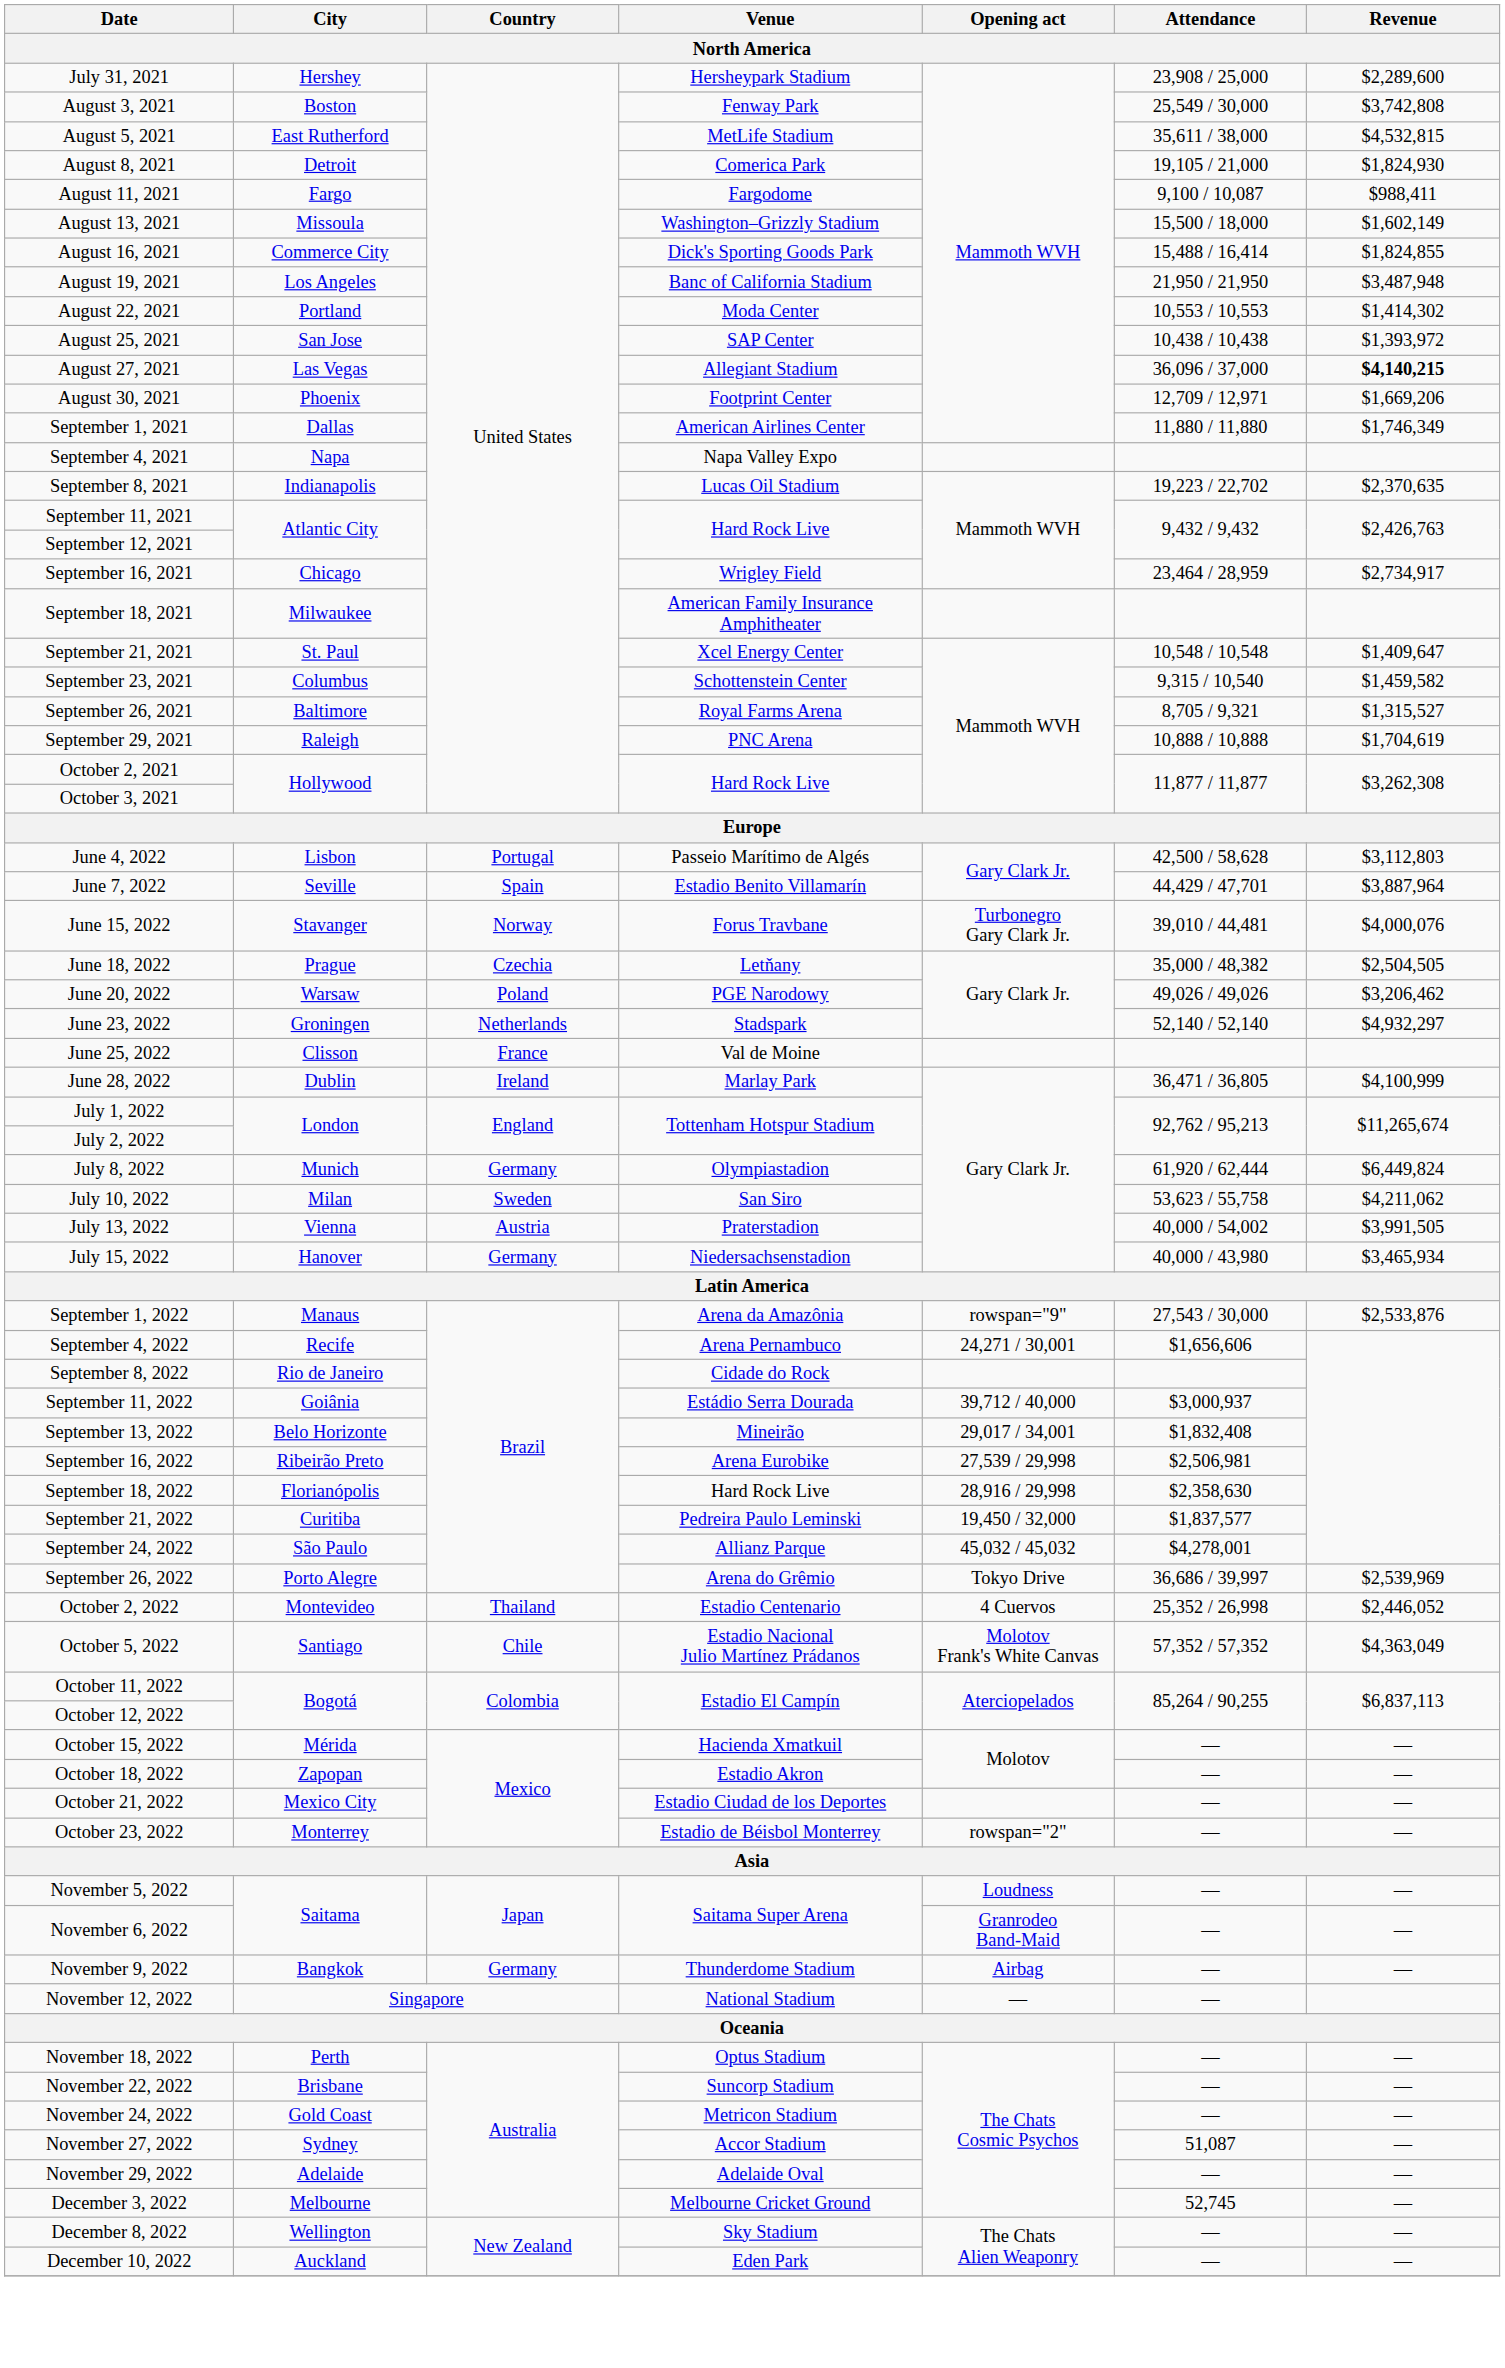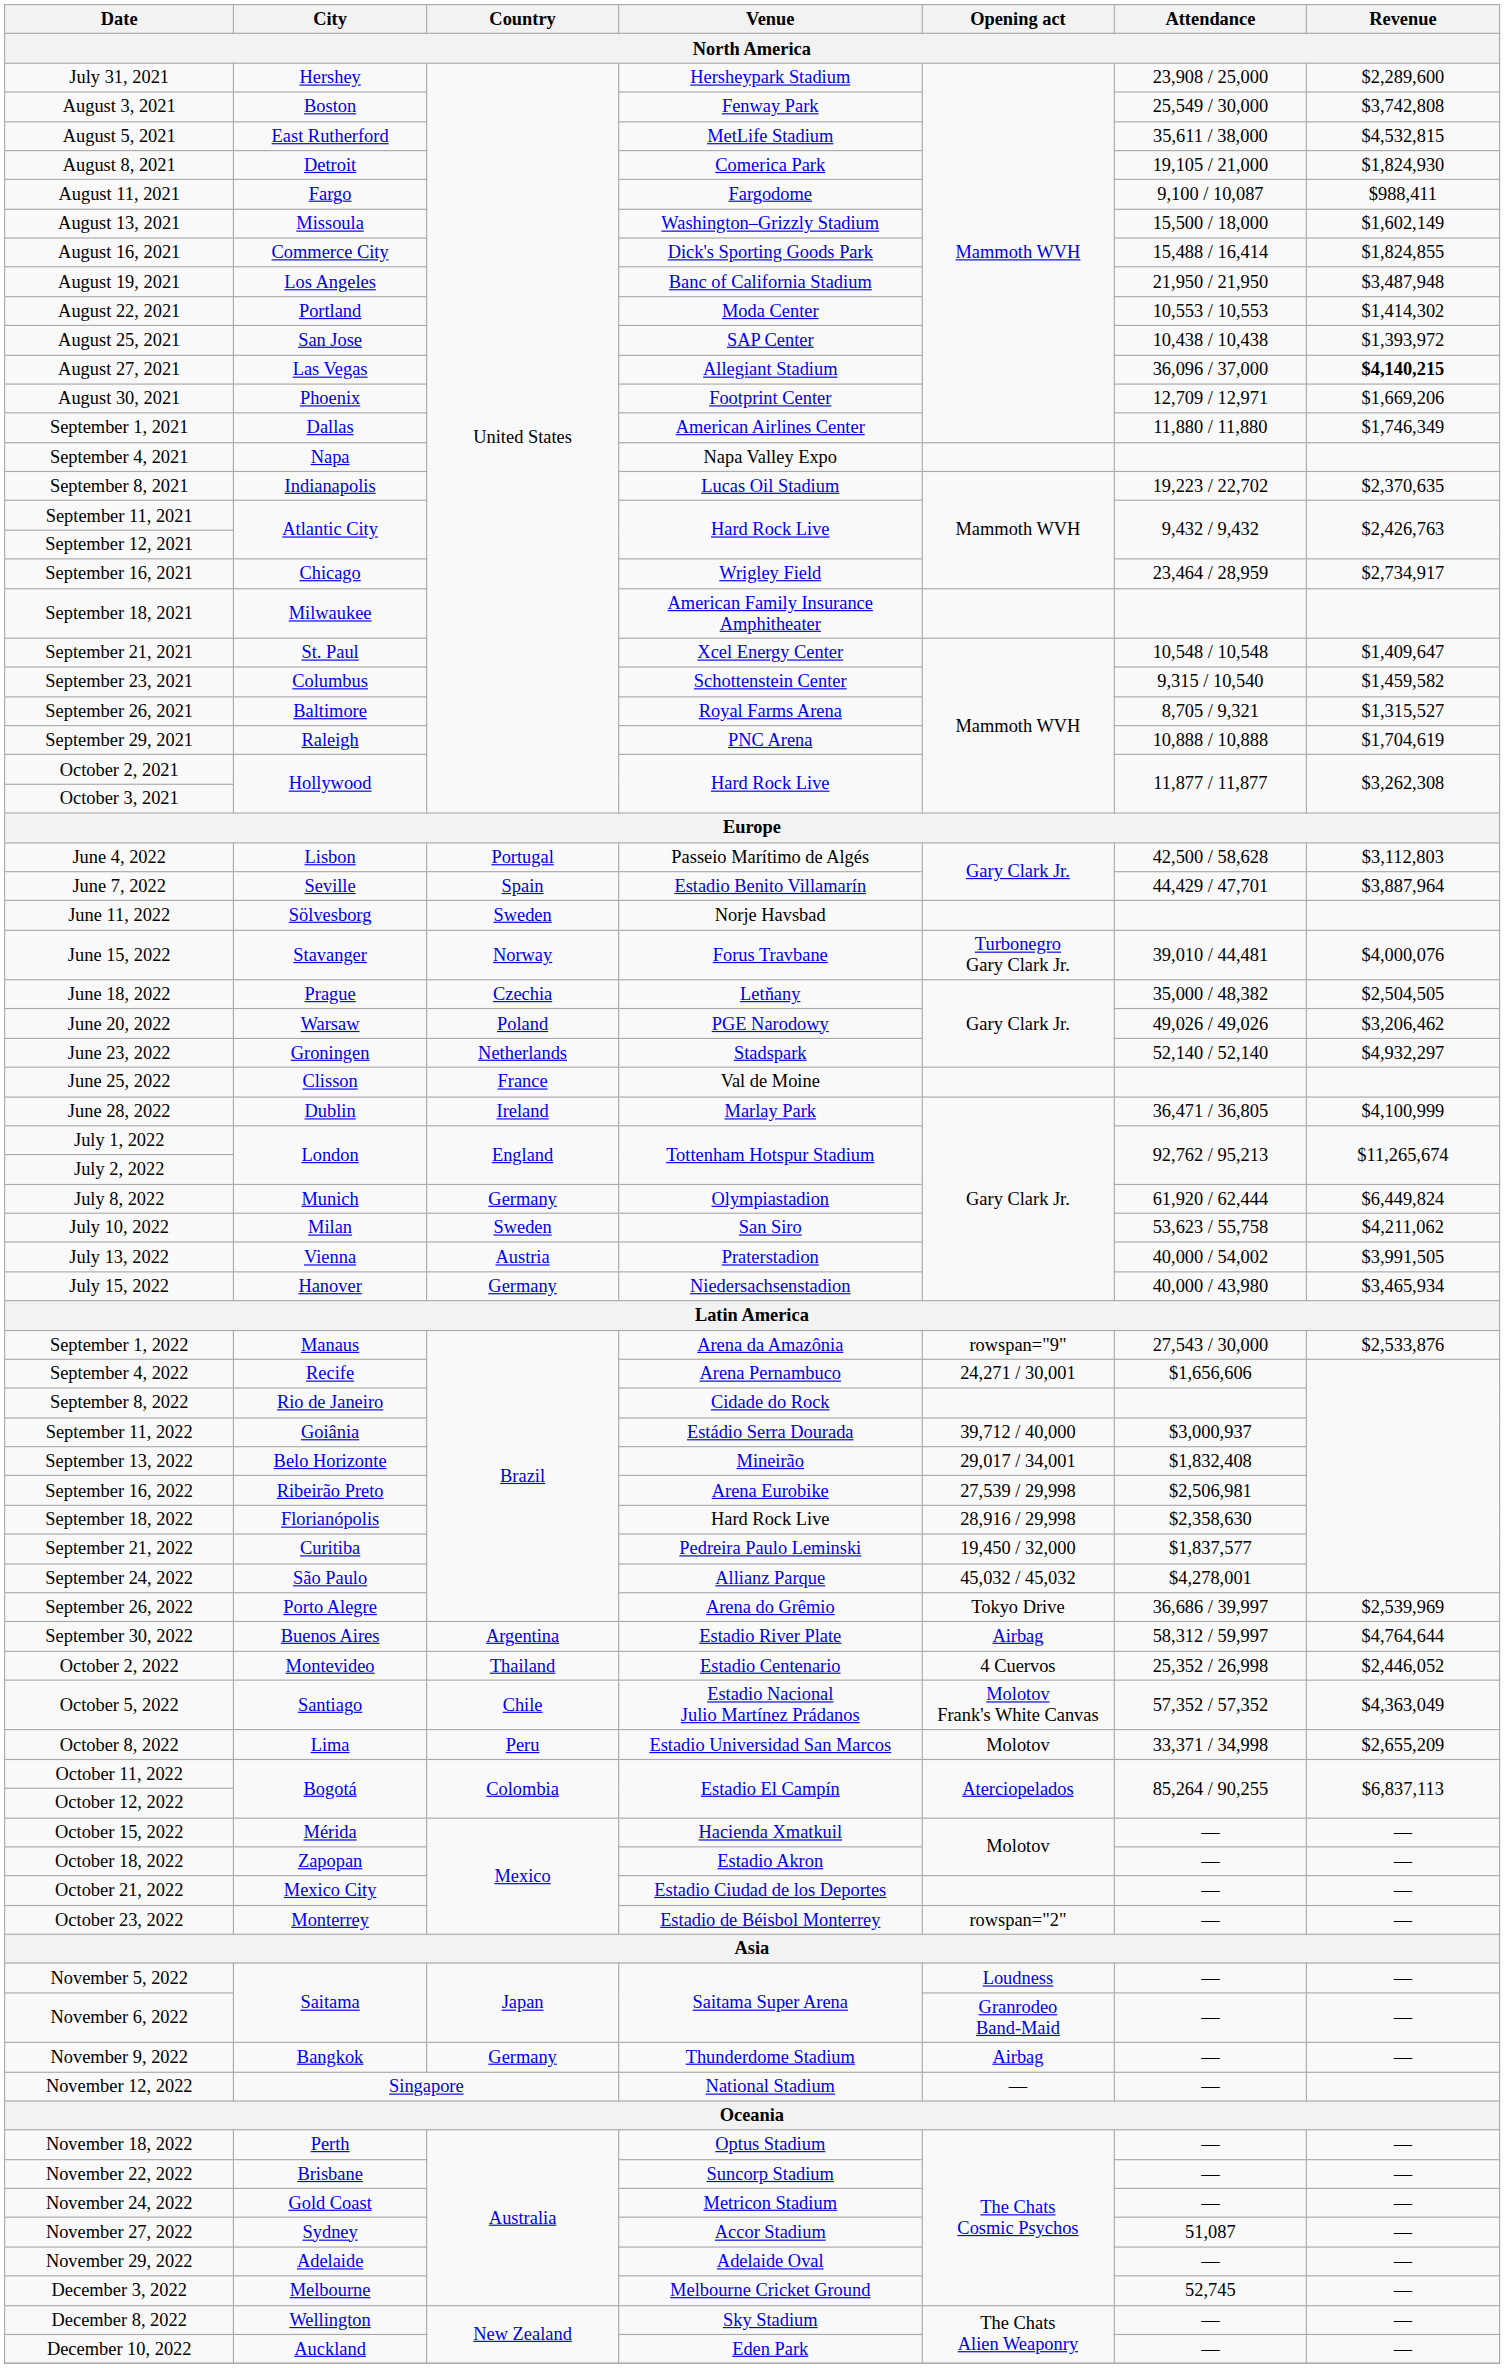+ row: (119, 915)
+ row: (119, 1636)
+ row: (119, 1744)
